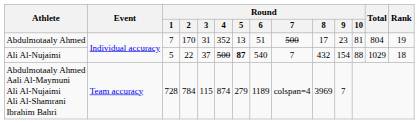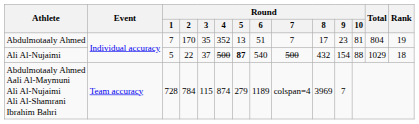(206, 40) 31 -> (206, 40) 35
(292, 40) 500 -> (292, 40) 7
(292, 55) 7 -> (292, 55) 500
